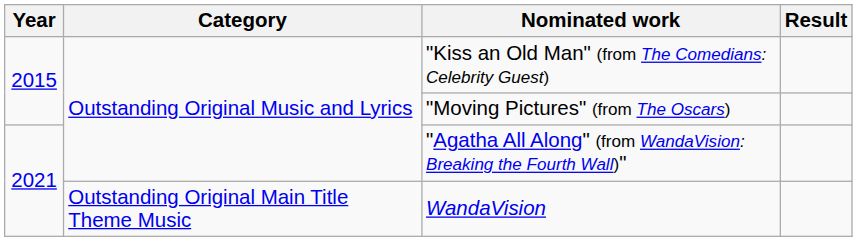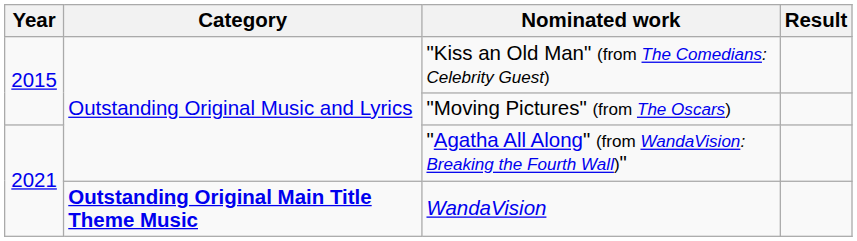(208, 208) normal -> (220, 208) bold
